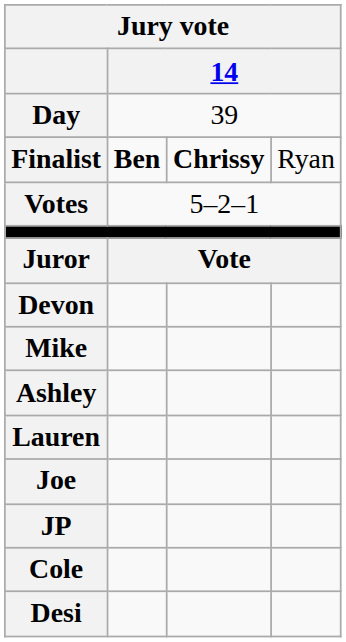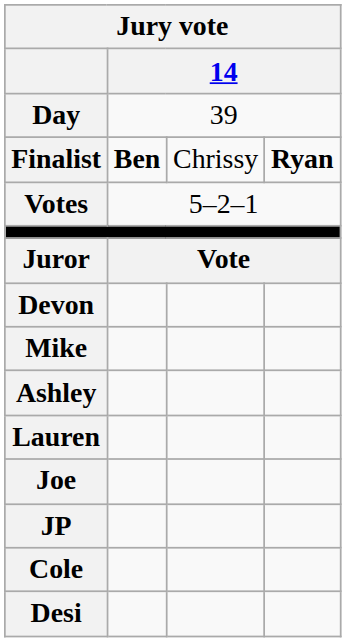(219, 159) bold -> (216, 159) normal
(306, 159) normal -> (302, 159) bold
